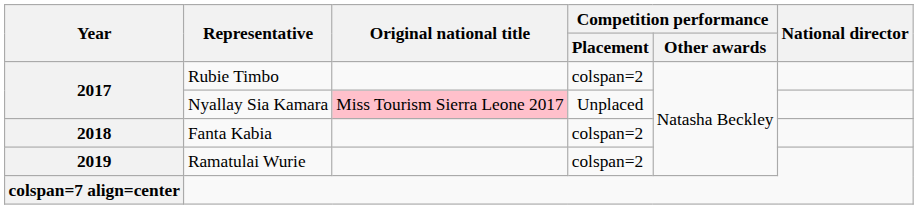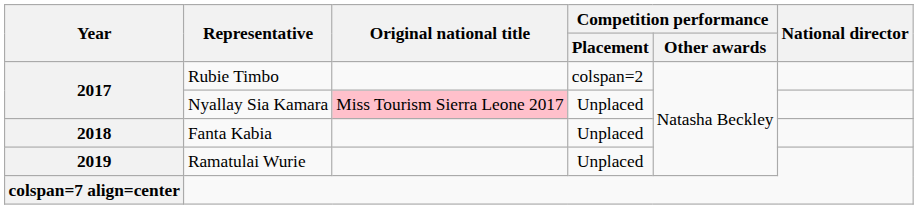(607, 133) colspan=2 -> (610, 133) Unplaced
(607, 161) colspan=2 -> (610, 161) Unplaced
